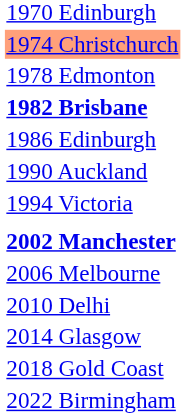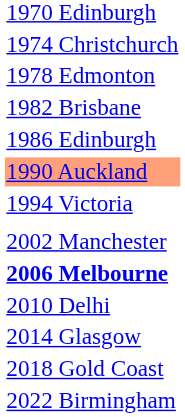(92, 44) lightsalmon background -> (92, 44) no background
(77, 107) bold -> (74, 107) normal
(77, 171) no background -> (77, 171) lightsalmon background
(91, 241) bold -> (87, 241) normal
(83, 273) normal -> (87, 273) bold
